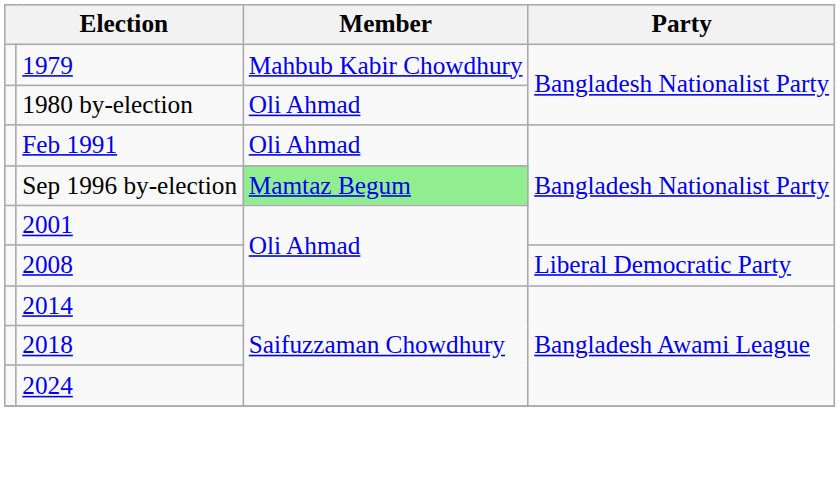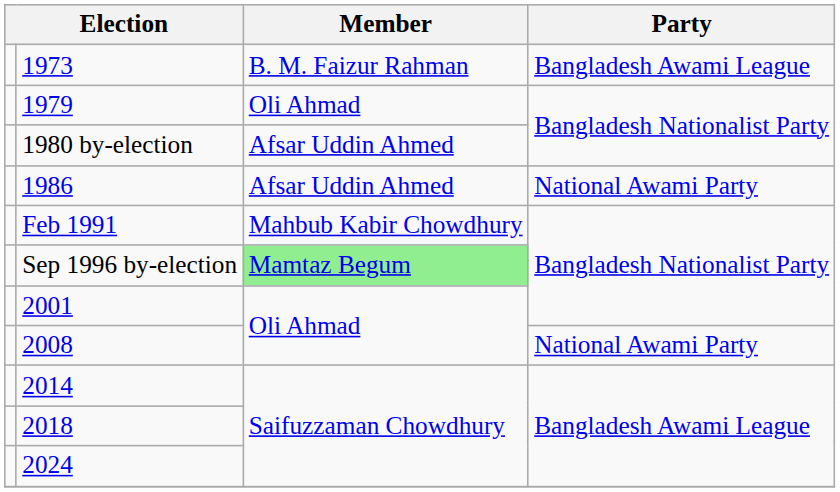+ row: (48, 64)
(386, 64) Mahbub Kabir Chowdhury -> (305, 104) Oli Ahmad
(305, 104) Oli Ahmad -> (351, 144) Afsar Uddin Ahmed
+ row: (48, 184)
(305, 144) Oli Ahmad -> (386, 225) Mahbub Kabir Chowdhury
(663, 265) Liberal Democratic Party -> (646, 345) National Awami Party
